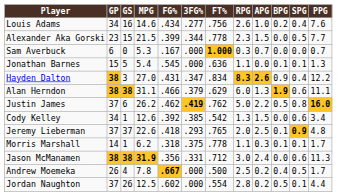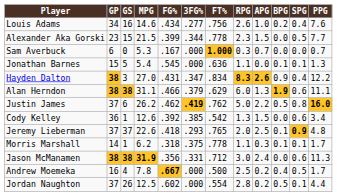(114, 118) 34 -> (114, 118) 36
(114, 171) 26 -> (114, 171) 16
